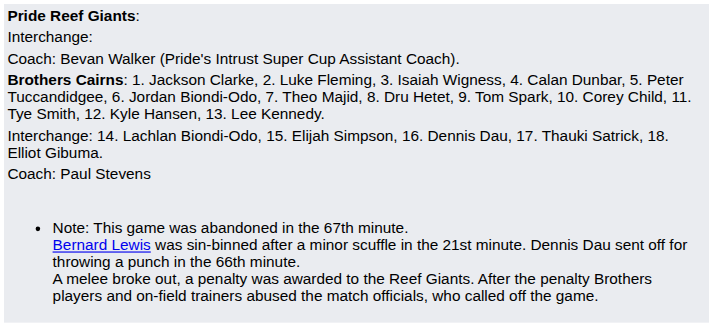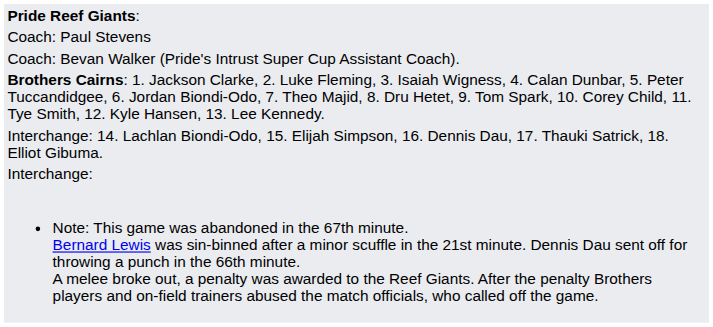(50, 37) Interchange: -> (79, 37) Coach: Paul Stevens
(79, 174) Coach: Paul Stevens -> (50, 174) Interchange:
